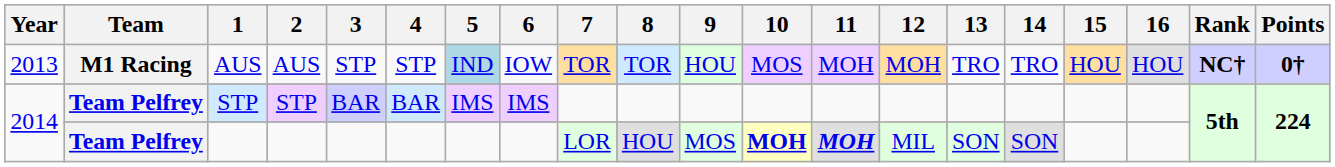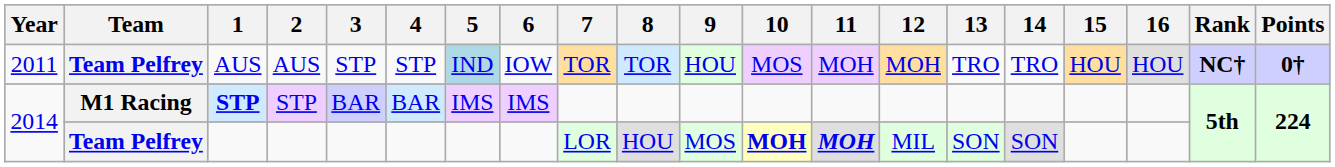(34, 63) 2013 -> (34, 63) 2011
(136, 63) M1 Racing -> (136, 63) Team Pelfrey
(136, 102) Team Pelfrey -> (136, 102) M1 Racing
(238, 102) normal -> (238, 102) bold
